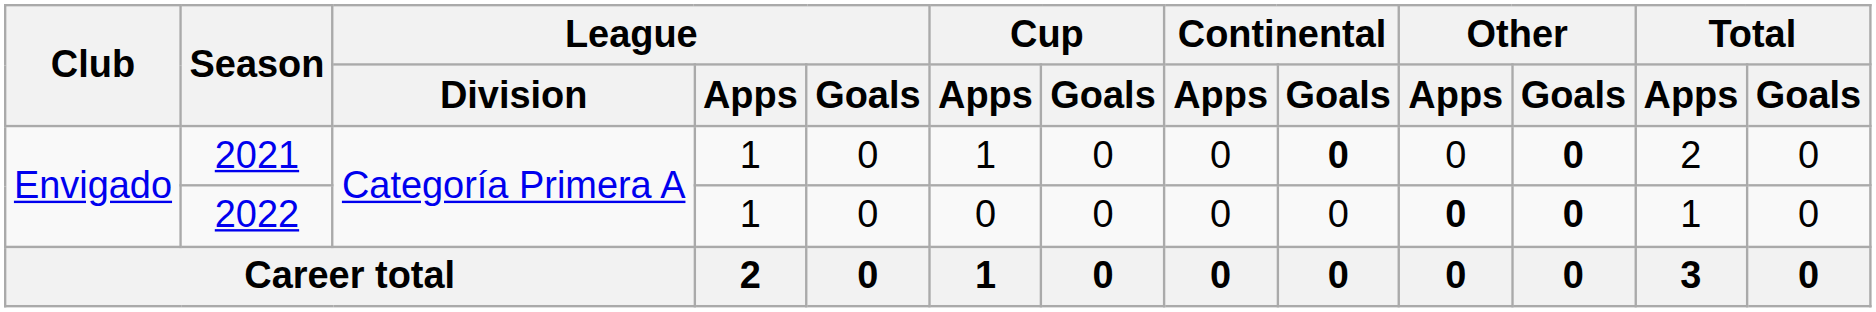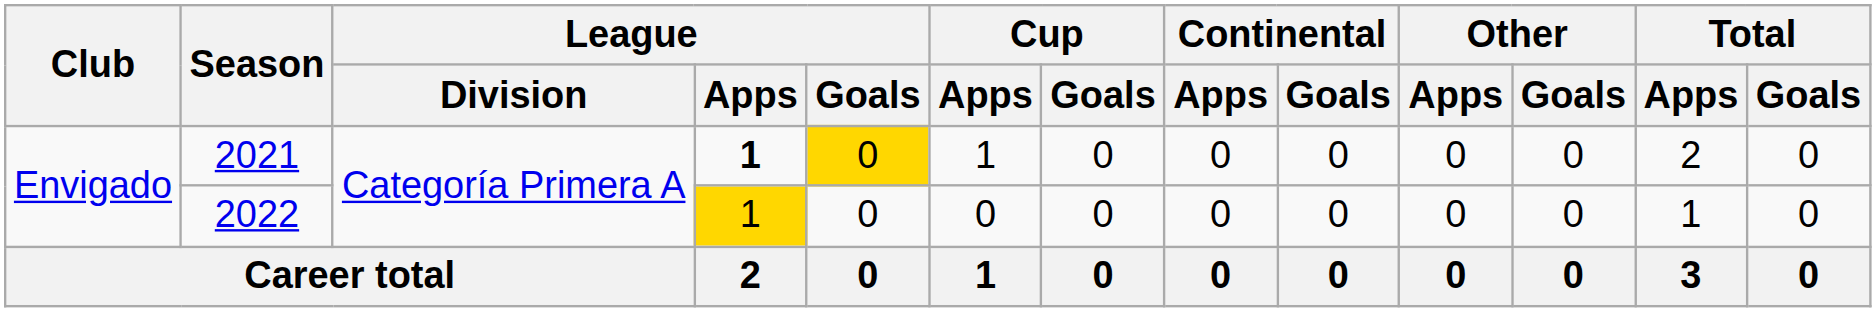(750, 154) normal -> (750, 154) bold
(868, 154) no background -> (868, 154) gold background
(1338, 154) bold -> (1338, 154) normal
(1573, 154) bold -> (1573, 154) normal
(750, 214) no background -> (750, 214) gold background
(1456, 214) bold -> (1456, 214) normal
(1573, 214) bold -> (1573, 214) normal
